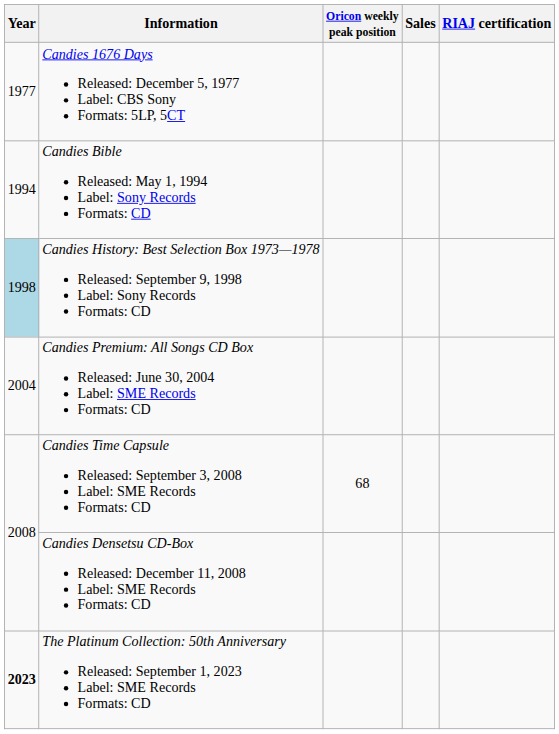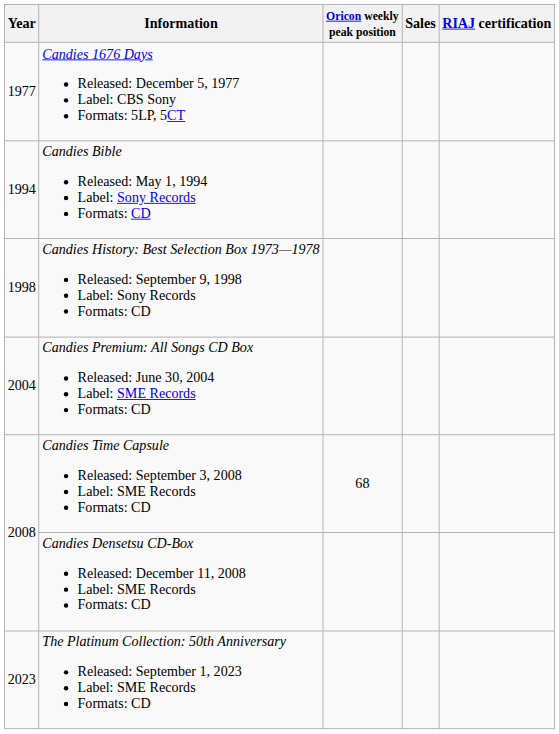(22, 287) lightblue background -> (22, 287) no background
(22, 679) bold -> (22, 679) normal
